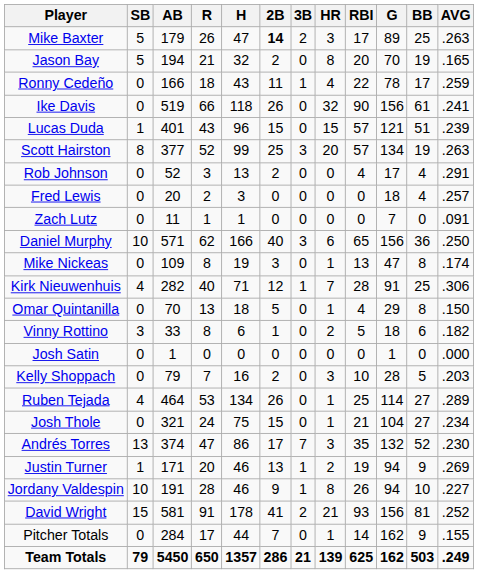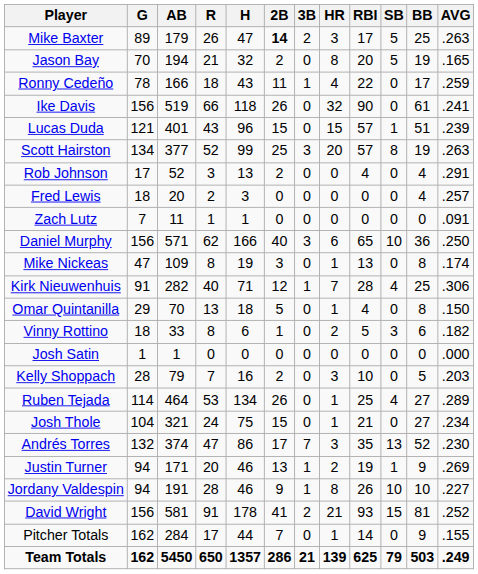columns swapped: (392, 15) <-> (140, 15)
